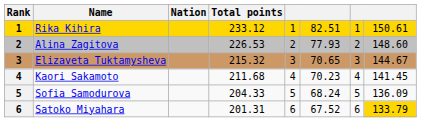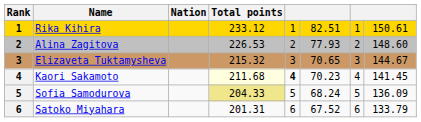(247, 77) no background -> (247, 77) lightyellow background
(293, 77) normal -> (293, 77) bold
(247, 93) no background -> (247, 93) khaki background
(390, 109) gold background -> (390, 109) no background
